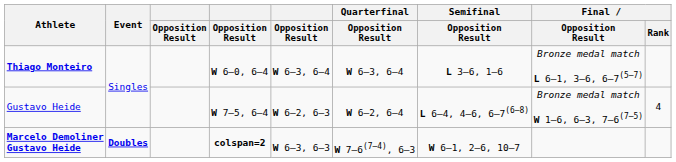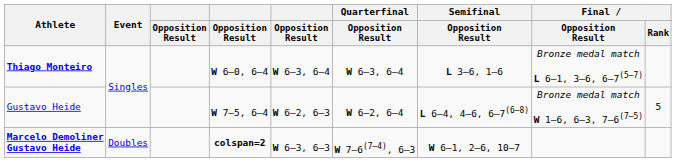(658, 107) 4 -> (658, 107) 5
(128, 142) bold -> (128, 142) normal
